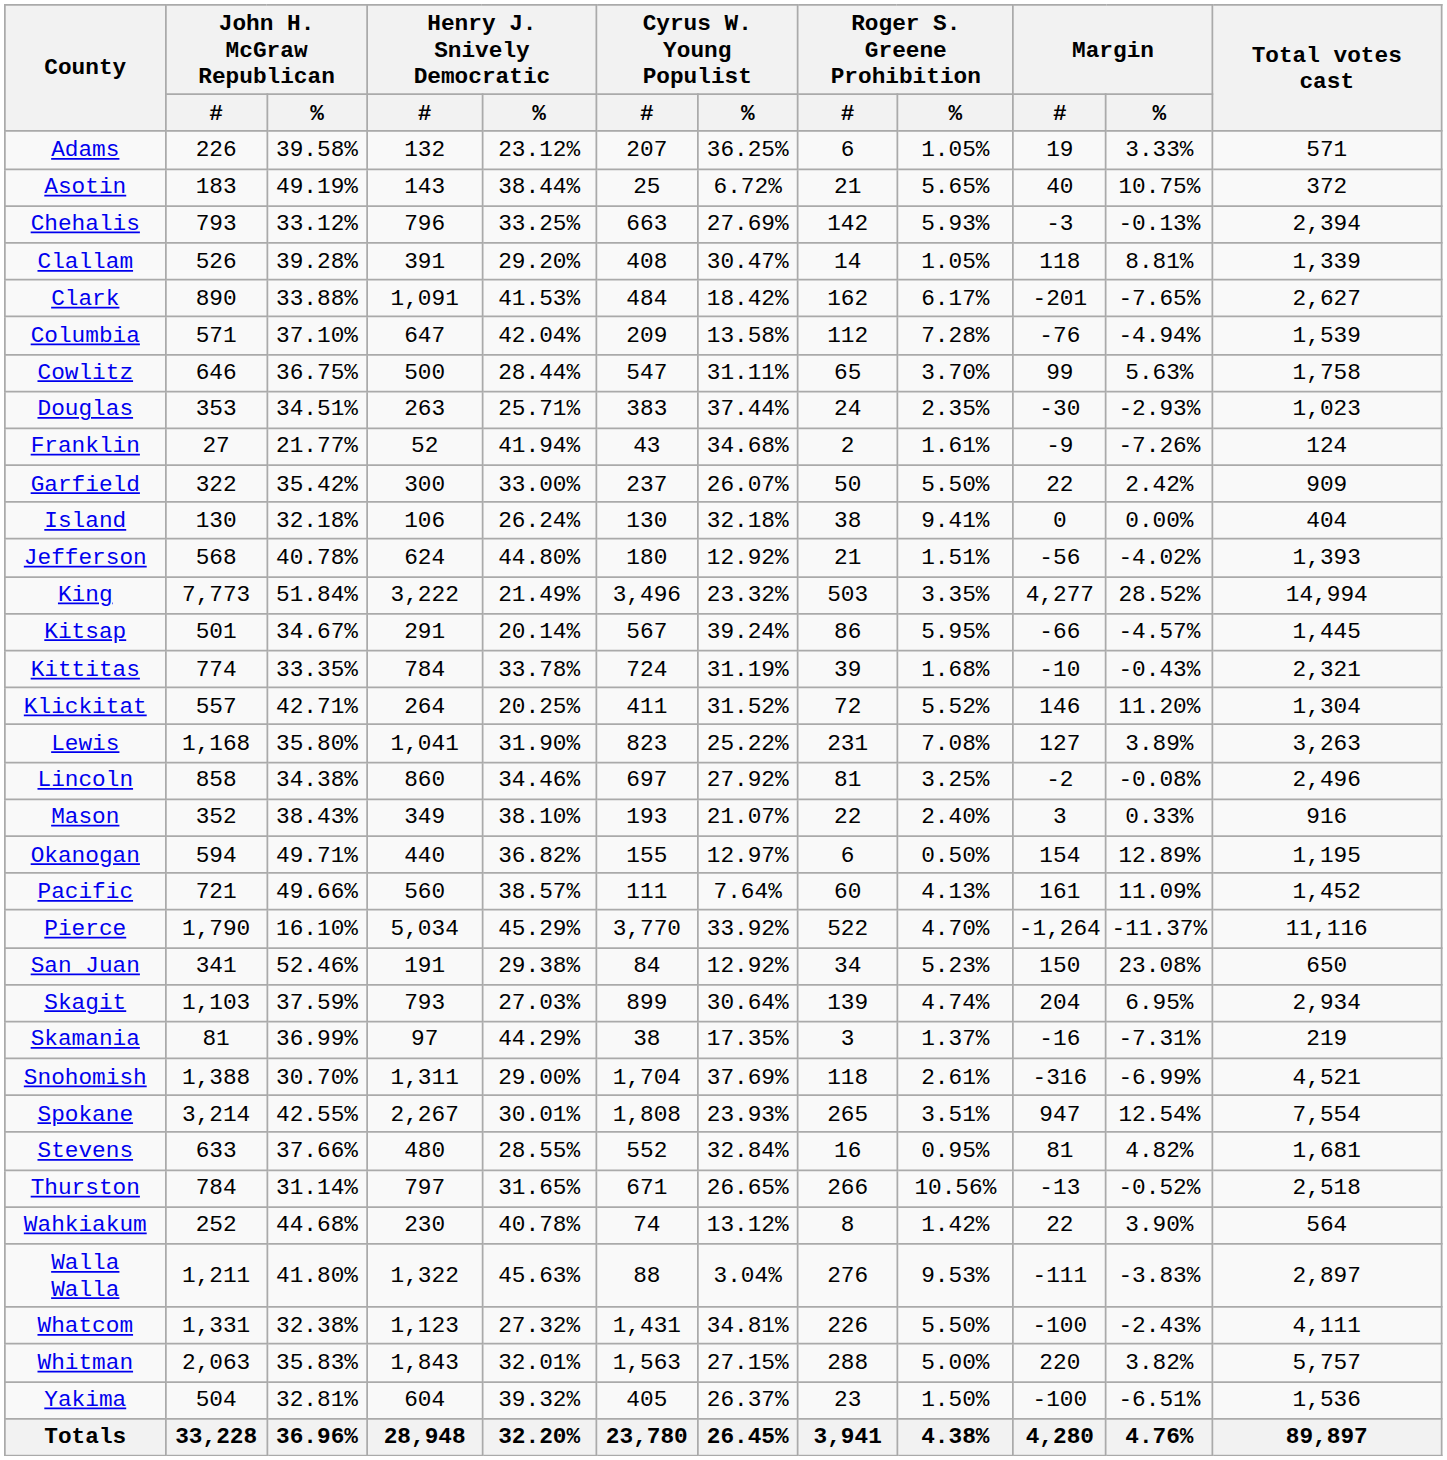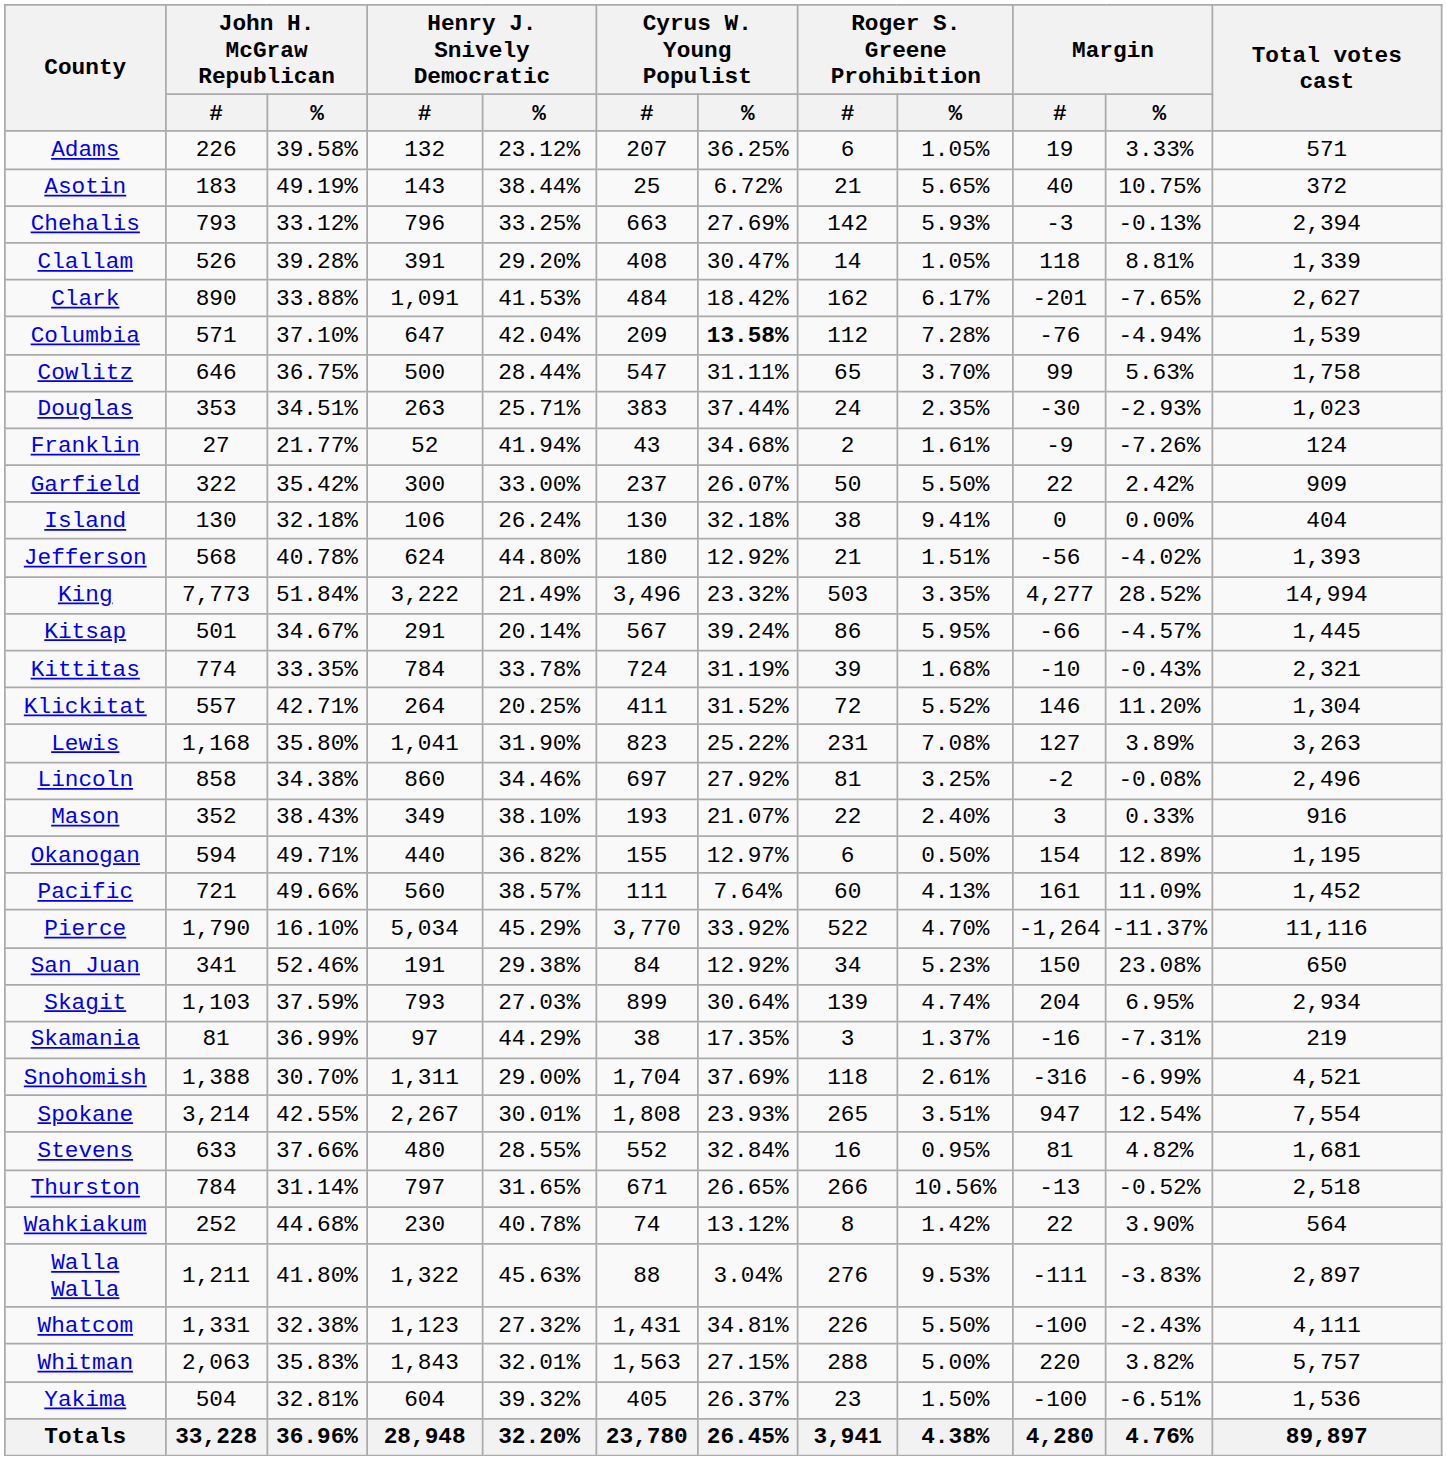(748, 335) normal -> (748, 335) bold
